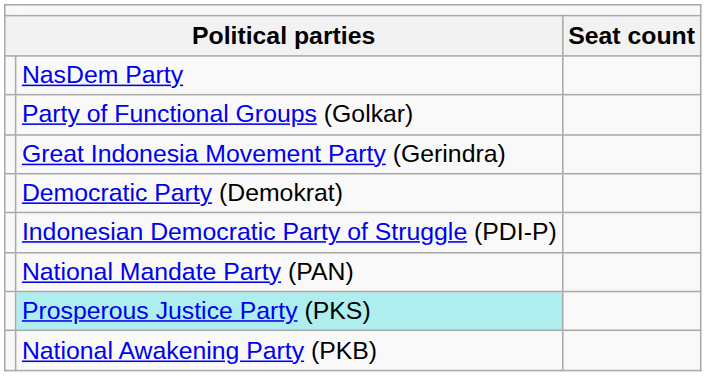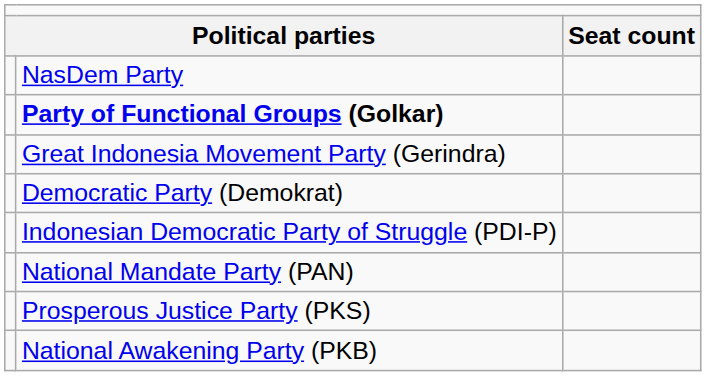(218, 114) normal -> (233, 114) bold
(196, 310) paleturquoise background -> (196, 310) no background
